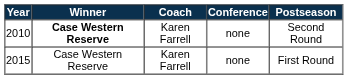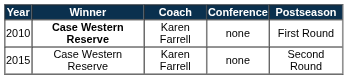(306, 33) Second Round -> (306, 33) First Round
(306, 60) First Round -> (306, 60) Second Round
